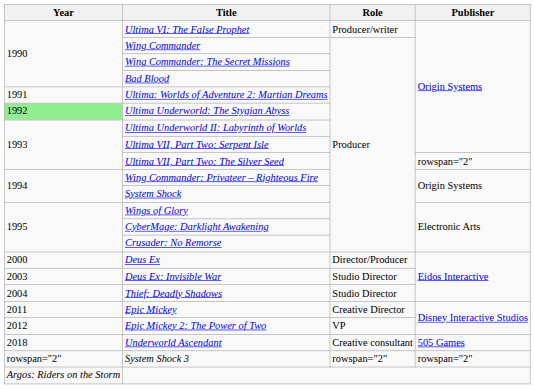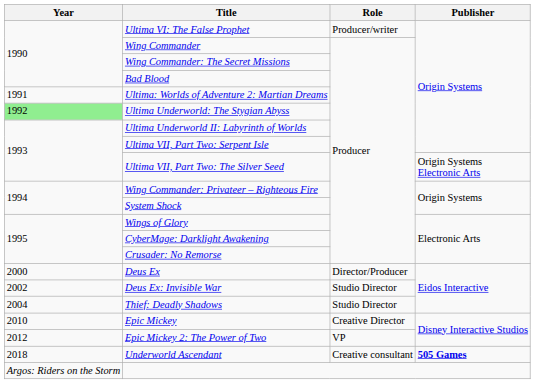(445, 161) rowspan="2" -> (450, 167) Origin Systems Electronic Arts
(17, 276) 2003 -> (17, 288) 2002
(17, 309) 2011 -> (17, 321) 2010
(441, 342) normal -> (442, 354) bold
- row: (157, 359)
